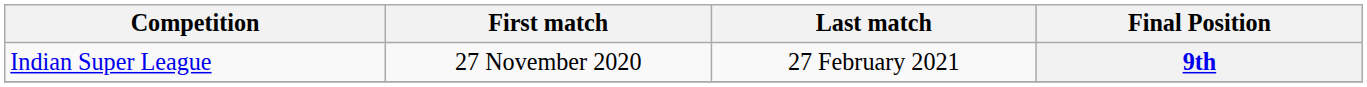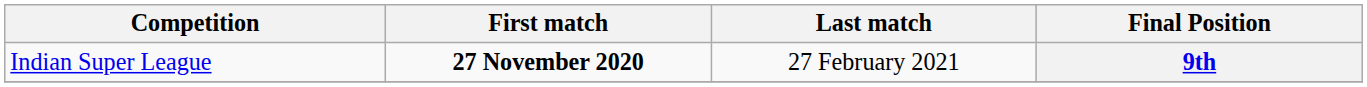(548, 61) normal -> (548, 61) bold
